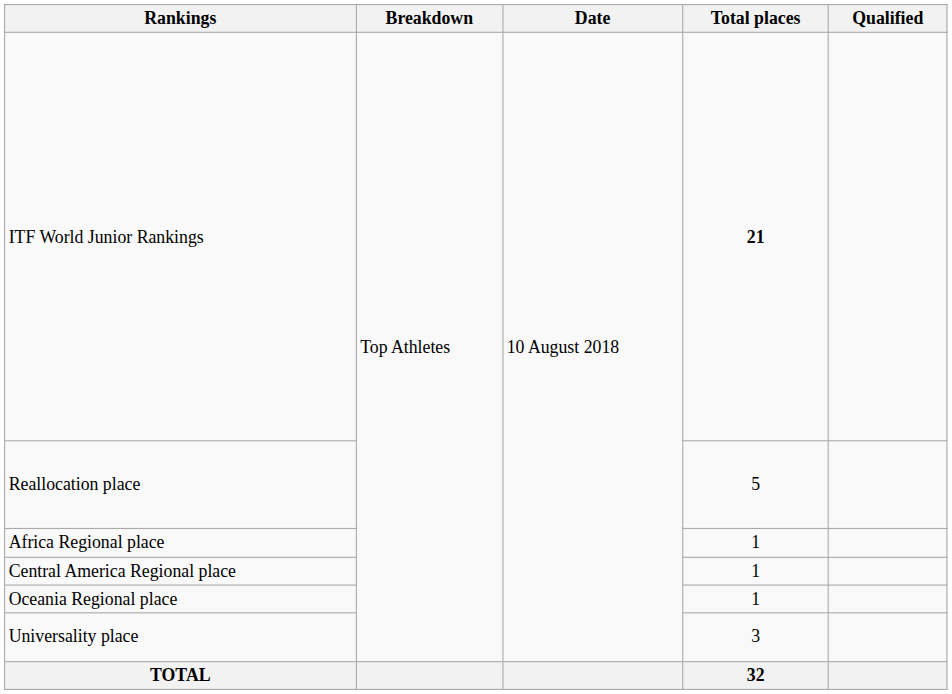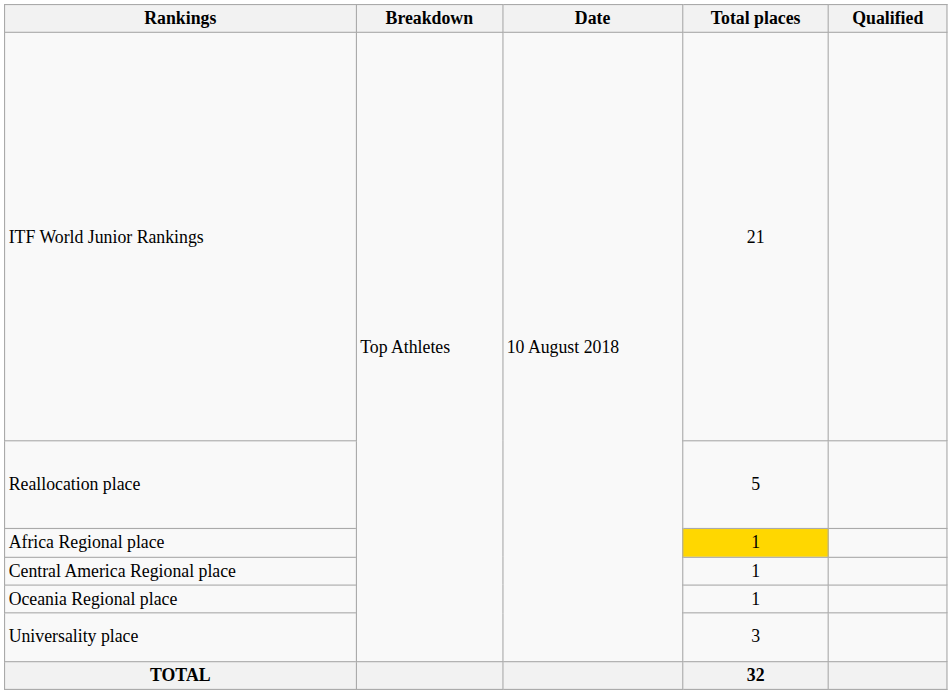(756, 236) bold -> (756, 236) normal
(756, 542) no background -> (756, 542) gold background
